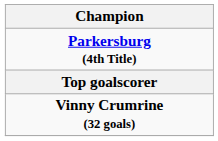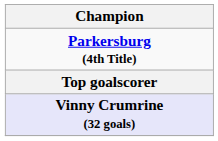(109, 114) no background -> (109, 114) lavender background
